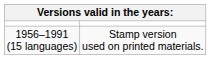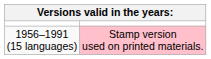(143, 40) no background -> (143, 40) pink background
